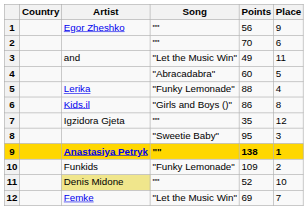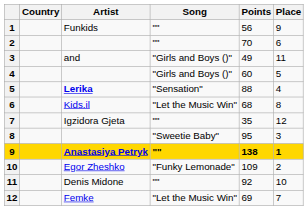(94, 27) Egor Zheshko -> (81, 27) Funkids
(195, 58) "Let the Music Win" -> (192, 58) "Girls and Boys ()"
(184, 74) "Abracadabra" -> (192, 74) "Girls and Boys ()"
(77, 89) normal -> (78, 89) bold
(194, 89) "Funky Lemonade" -> (178, 89) "Sensation"
(192, 105) "Girls and Boys ()" -> (195, 105) "Let the Music Win"
(247, 105) 86 -> (247, 105) 68
(81, 167) Funkids -> (94, 167) Egor Zheshko
(94, 182) khaki background -> (94, 182) no background
(247, 182) 52 -> (247, 182) 92
